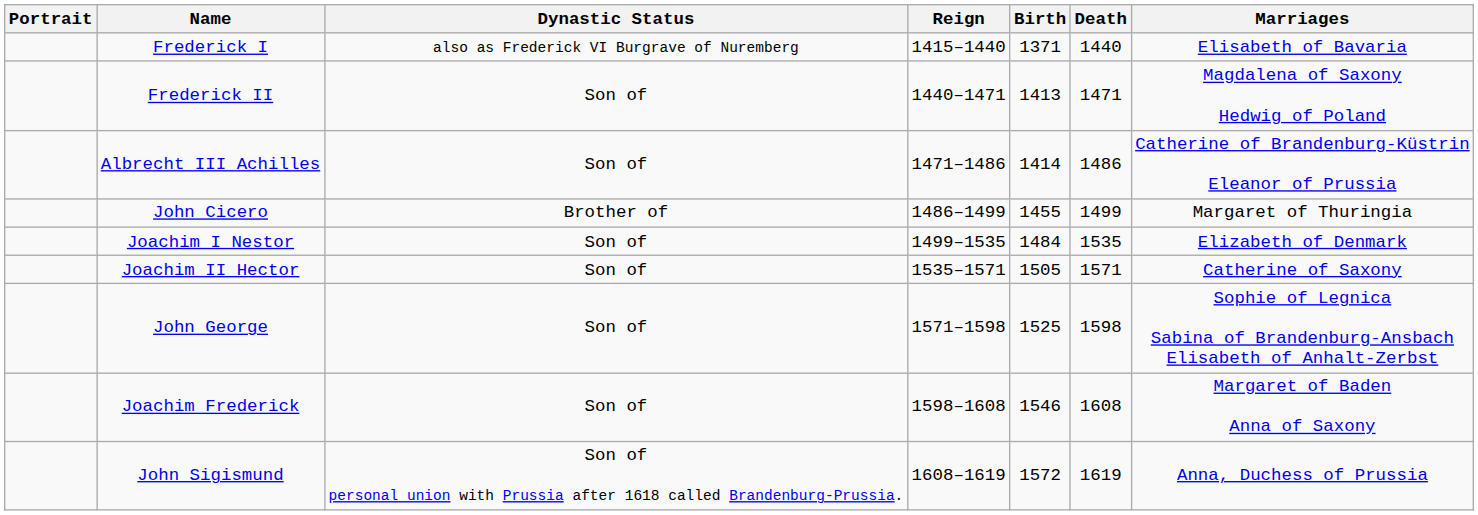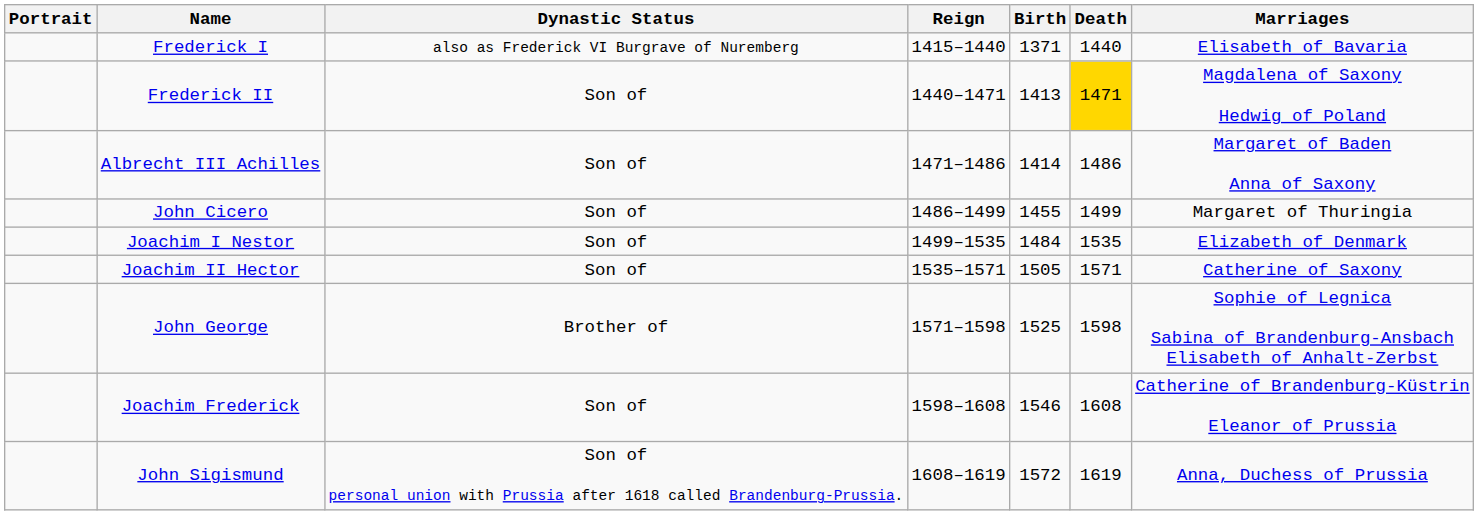(1101, 96) no background -> (1101, 96) gold background
(1302, 164) Catherine of Brandenburg-Küstrin Eleanor of Prussia -> (1302, 164) Margaret of Baden Anna of Saxony
(616, 213) Brother of -> (616, 213) Son of
(616, 328) Son of -> (616, 328) Brother of
(1302, 407) Margaret of Baden Anna of Saxony -> (1302, 407) Catherine of Brandenburg-Küstrin Eleanor of Prussia
